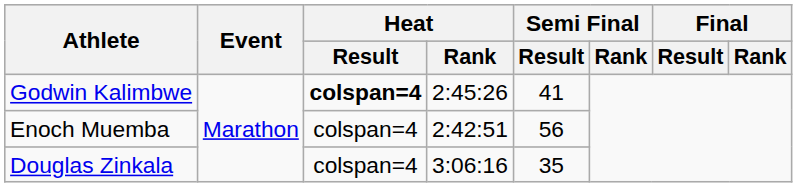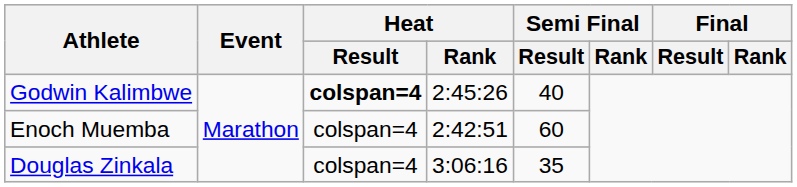(551, 93) 41 -> (551, 93) 40
(551, 129) 56 -> (551, 129) 60
